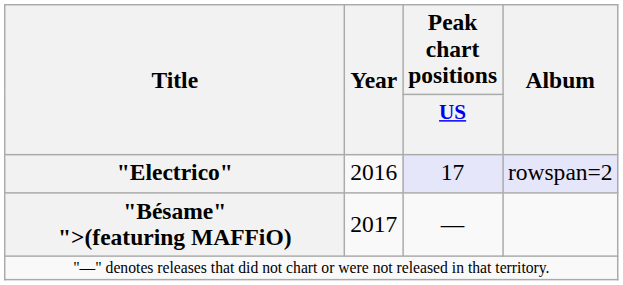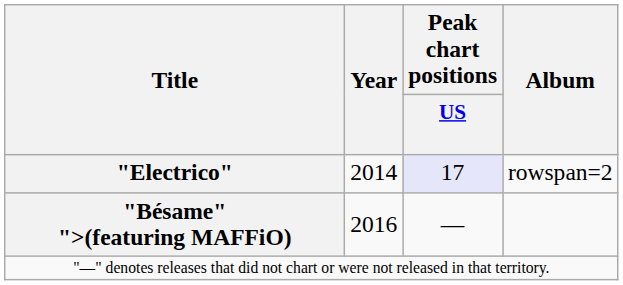(374, 173) 2016 -> (374, 173) 2014
(560, 173) lavender background -> (560, 173) no background
(374, 223) 2017 -> (374, 223) 2016
